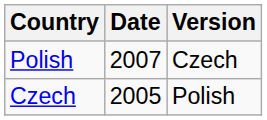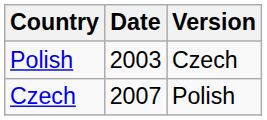(135, 59) 2007 -> (135, 59) 2003
(135, 96) 2005 -> (135, 96) 2007
